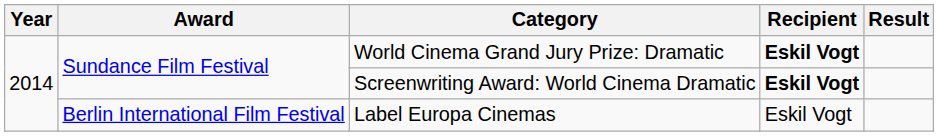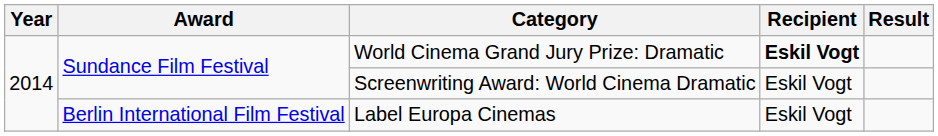(812, 83) bold -> (808, 83) normal
